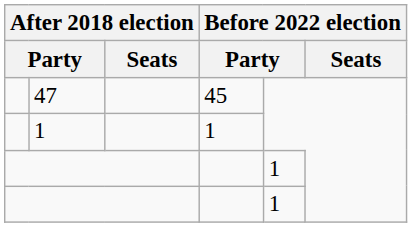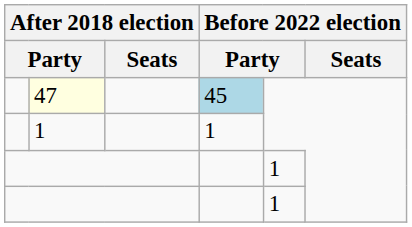(45, 95) no background -> (45, 95) lightyellow background
(216, 95) no background -> (216, 95) lightblue background
